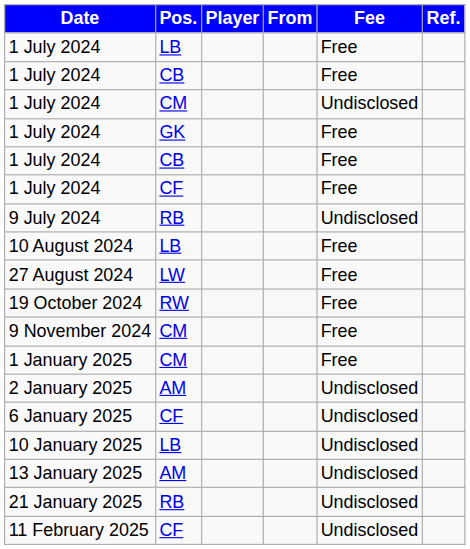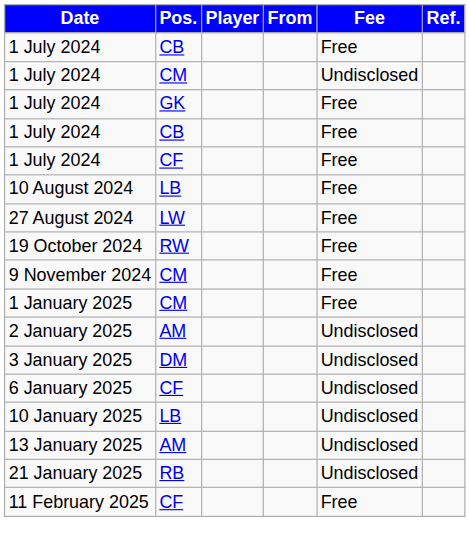- row: (55, 47)
- row: (55, 217)
+ row: (70, 359)
(369, 530) Undisclosed -> (339, 501) Free
